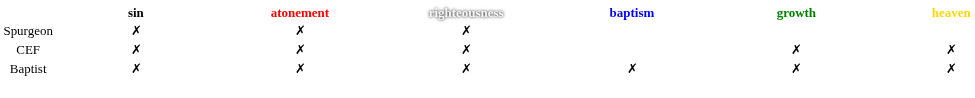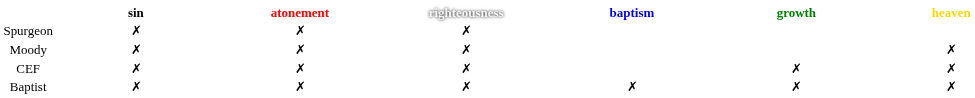+ row: (28, 49)
